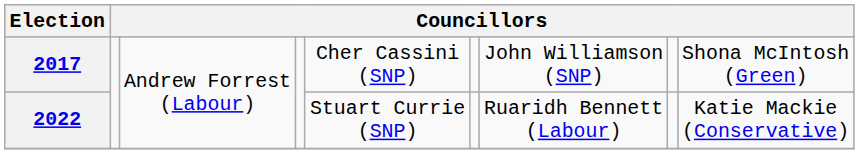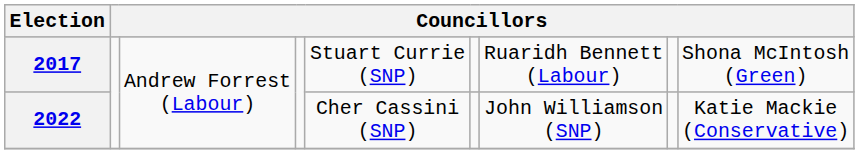(388, 65) Cher Cassini (SNP) -> (388, 65) Stuart Currie (SNP)
(574, 65) John Williamson (SNP) -> (574, 65) Ruaridh Bennett (Labour)
(388, 120) Stuart Currie (SNP) -> (388, 120) Cher Cassini (SNP)
(574, 120) Ruaridh Bennett (Labour) -> (574, 120) John Williamson (SNP)
